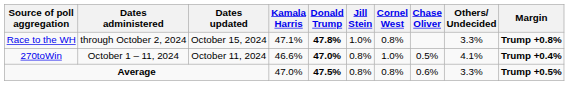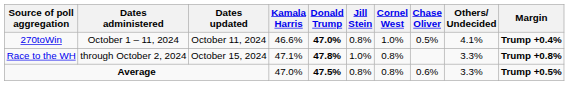rows swapped: (41, 40) <-> (41, 56)
